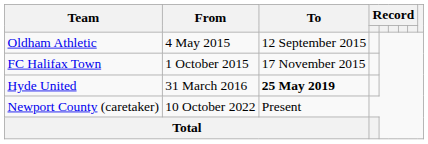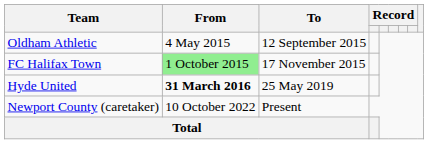(207, 63) no background -> (207, 63) lightgreen background
(206, 85) normal -> (208, 85) bold
(298, 85) bold -> (298, 85) normal
